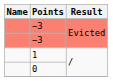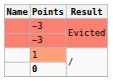(35, 55) no background -> (35, 55) lightsalmon background
(35, 69) normal -> (35, 69) bold
